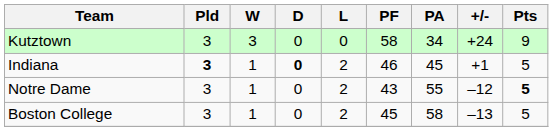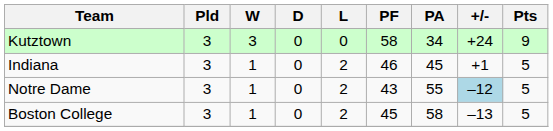(207, 65) bold -> (207, 65) normal
(298, 65) bold -> (298, 65) normal
(480, 89) no background -> (480, 89) lightblue background
(525, 89) bold -> (525, 89) normal
